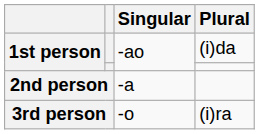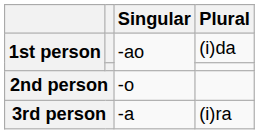(126, 85) -a -> (126, 85) -o
(126, 114) -o -> (126, 114) -a
